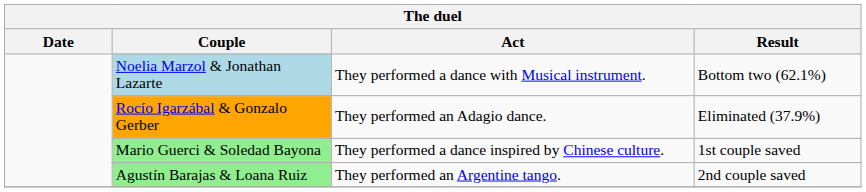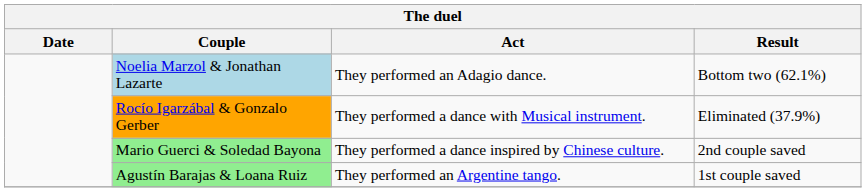(490, 74) They performed a dance with Musical instrument. -> (441, 74) They performed an Adagio dance.
(441, 116) They performed an Adagio dance. -> (490, 116) They performed a dance with Musical instrument.
(749, 150) 1st couple saved -> (752, 150) 2nd couple saved
(752, 174) 2nd couple saved -> (749, 174) 1st couple saved
